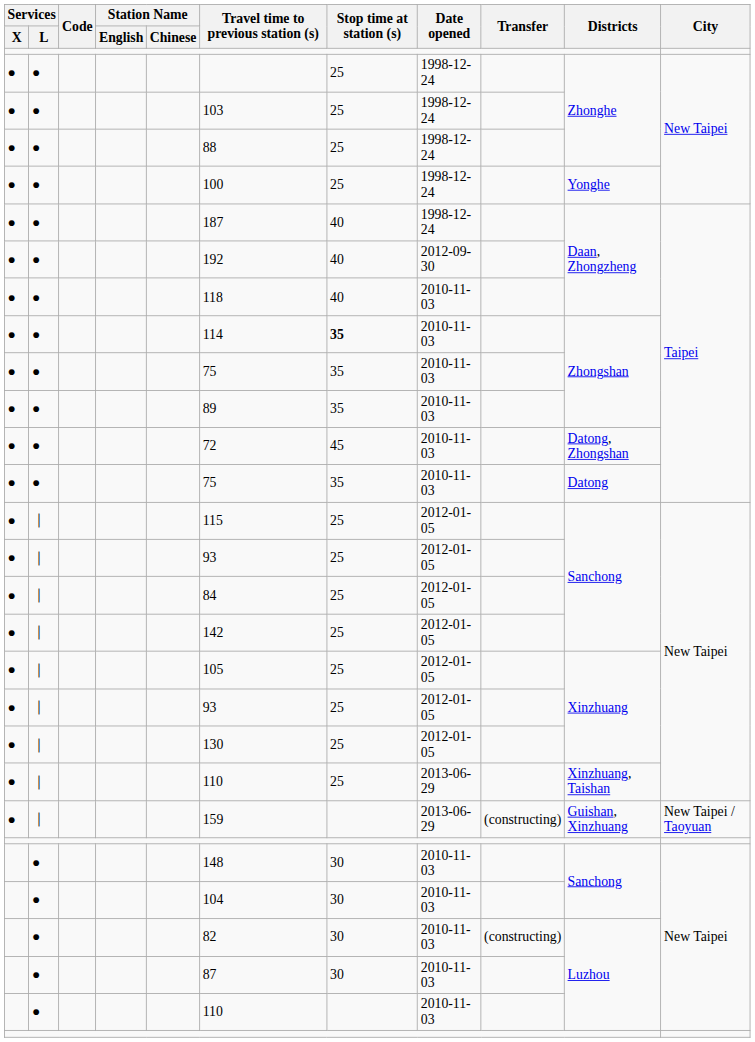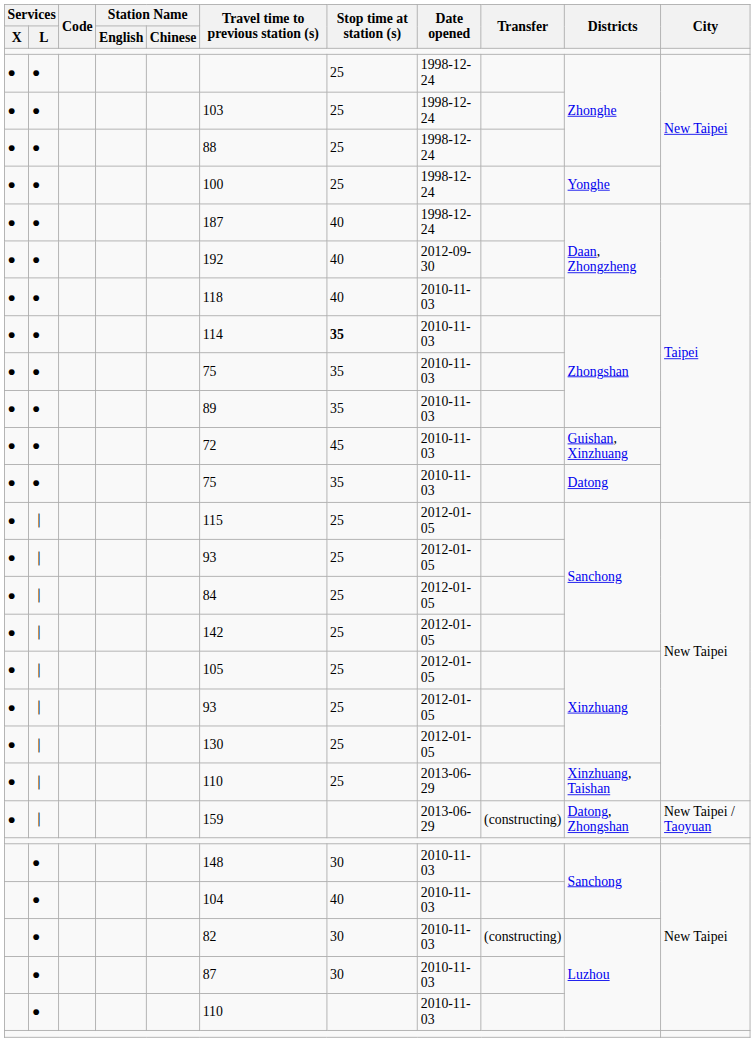(598, 446) Datong, Zhongshan -> (598, 446) Guishan, Xinzhuang
(598, 819) Guishan, Xinzhuang -> (598, 819) Datong, Zhongshan
(337, 900) 30 -> (337, 900) 40
